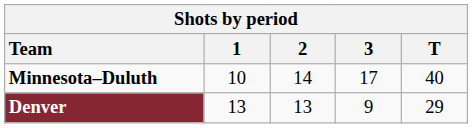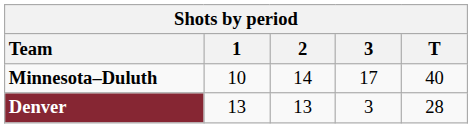(369, 107) 9 -> (369, 107) 3
(434, 107) 29 -> (434, 107) 28
